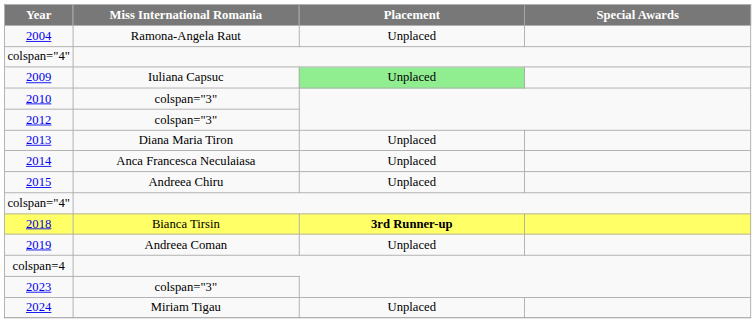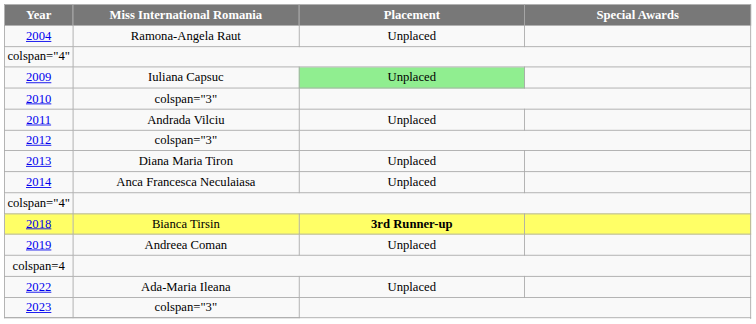+ row: (39, 119)
- row: (39, 182)
+ row: (39, 287)
- row: (39, 307)
